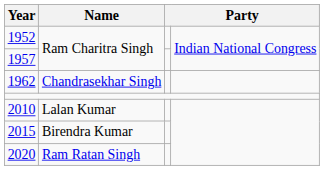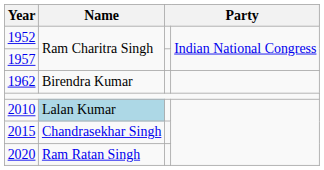(102, 81) Chandrasekhar Singh -> (87, 81) Birendra Kumar
(79, 110) no background -> (79, 110) lightblue background
(87, 132) Birendra Kumar -> (102, 132) Chandrasekhar Singh
